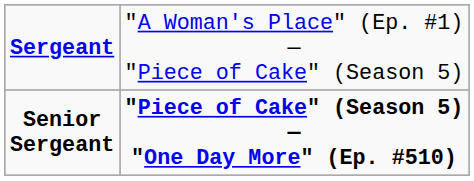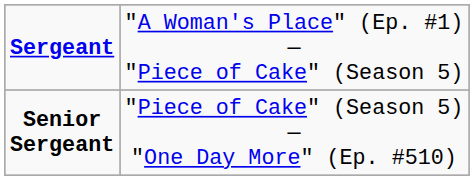(294, 133) bold -> (294, 133) normal
